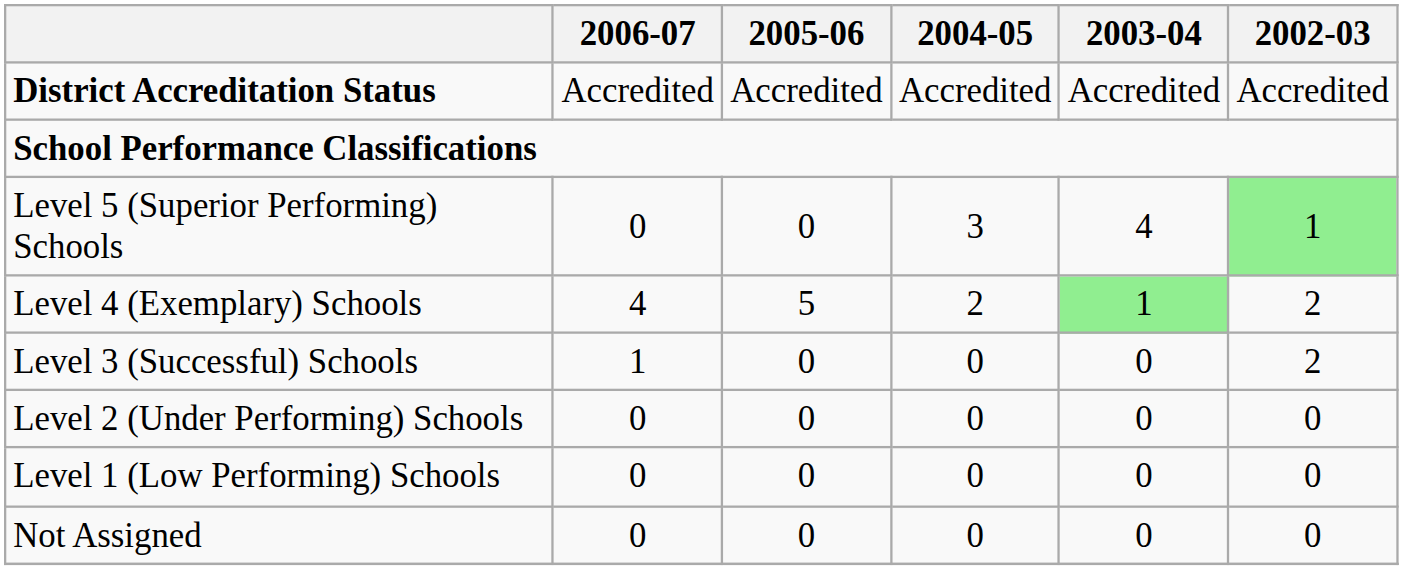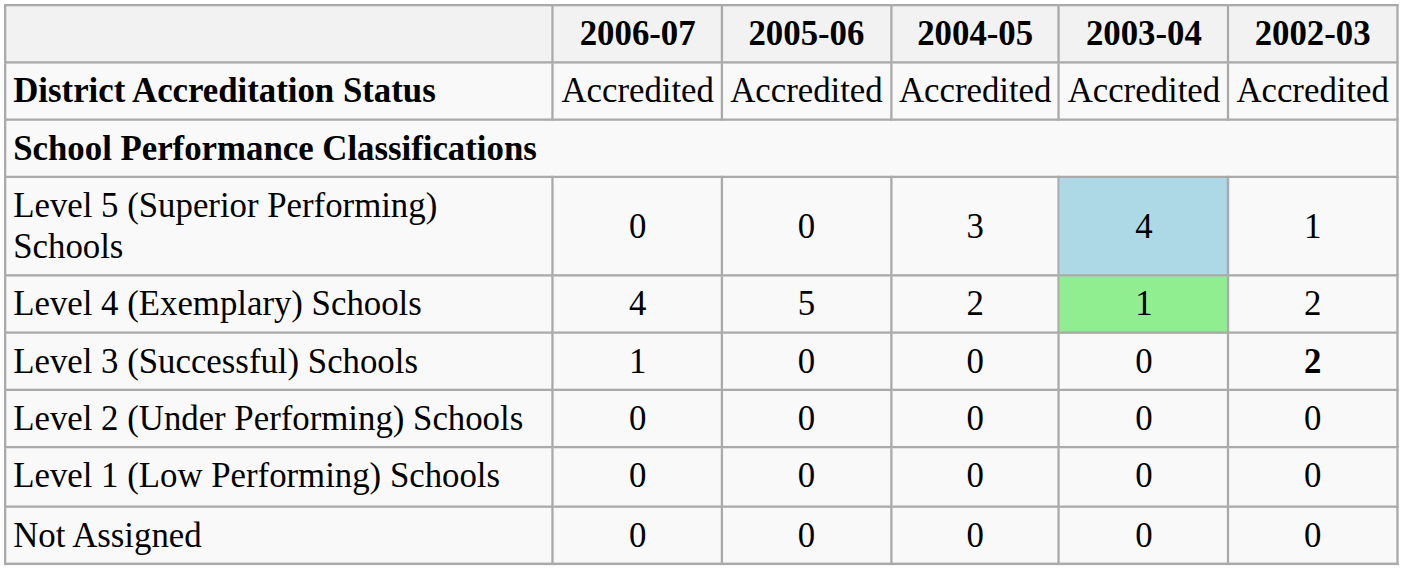(1144, 226) no background -> (1144, 226) lightblue background
(1313, 226) lightgreen background -> (1313, 226) no background
(1313, 361) normal -> (1313, 361) bold
